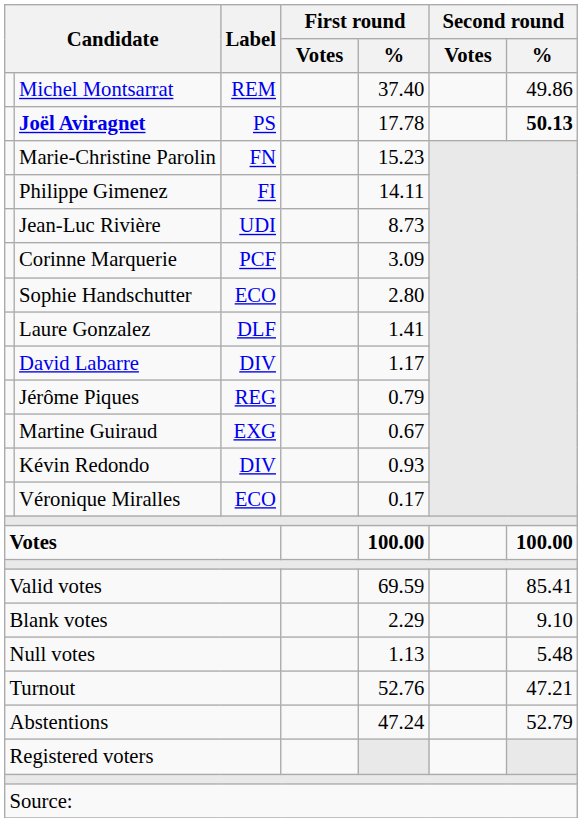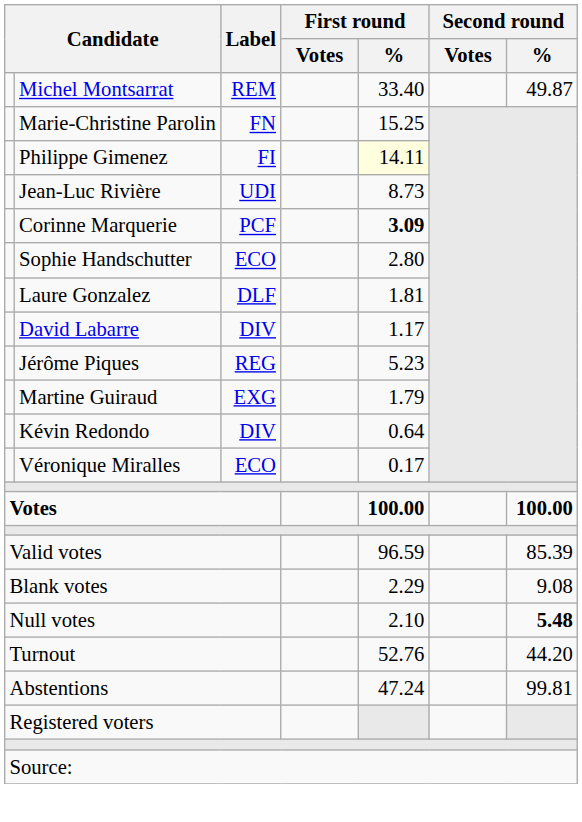(401, 89) 37.40 -> (401, 89) 33.40
(550, 89) 49.86 -> (550, 89) 49.87
- row: (82, 123)
(401, 158) 15.23 -> (401, 123) 15.25
(402, 192) no background -> (402, 158) lightyellow background
(406, 260) normal -> (406, 226) bold
(406, 328) 1.41 -> (406, 294) 1.81
(406, 396) 0.79 -> (406, 362) 5.23
(406, 430) 0.67 -> (406, 396) 1.79
(406, 464) 0.93 -> (406, 430) 0.64
(401, 586) 69.59 -> (401, 552) 96.59
(550, 586) 85.41 -> (550, 552) 85.39
(555, 620) 9.10 -> (555, 586) 9.08
(406, 654) 1.13 -> (406, 620) 2.10
(555, 654) normal -> (555, 620) bold
(550, 688) 47.21 -> (550, 654) 44.20
(550, 722) 52.79 -> (550, 688) 99.81
